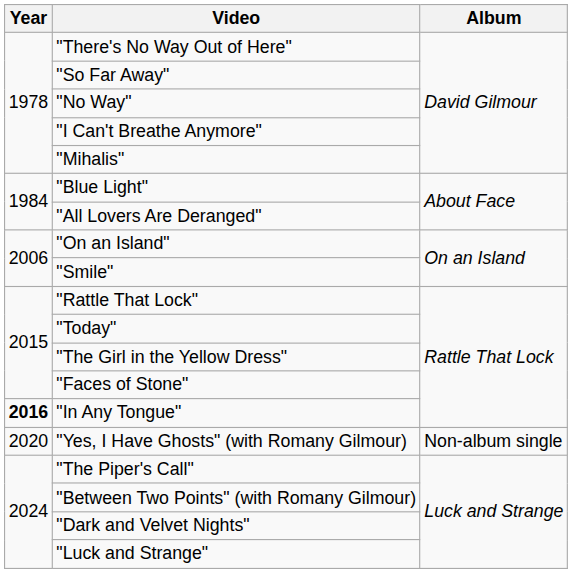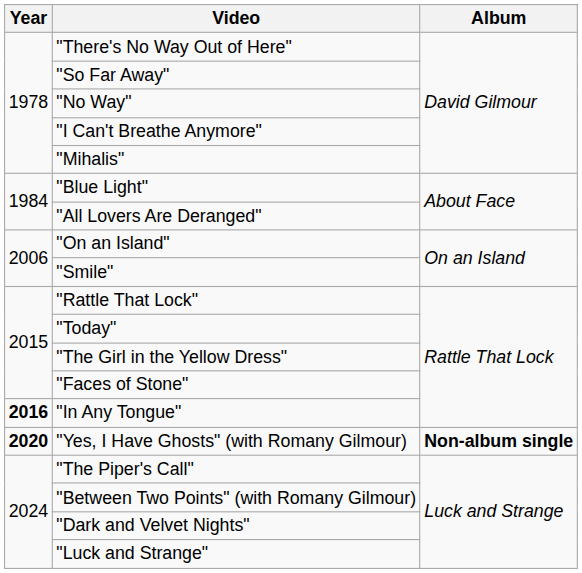(28, 441) normal -> (28, 441) bold
(493, 441) normal -> (499, 441) bold
